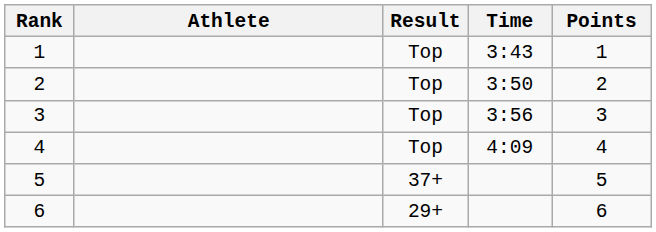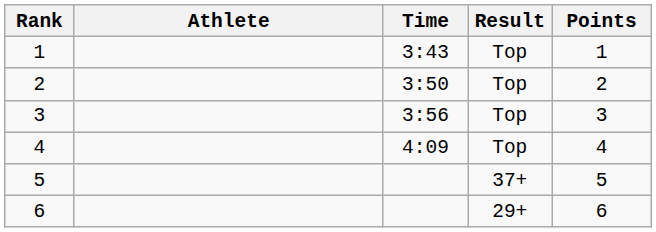columns swapped: (425, 21) <-> (510, 21)
